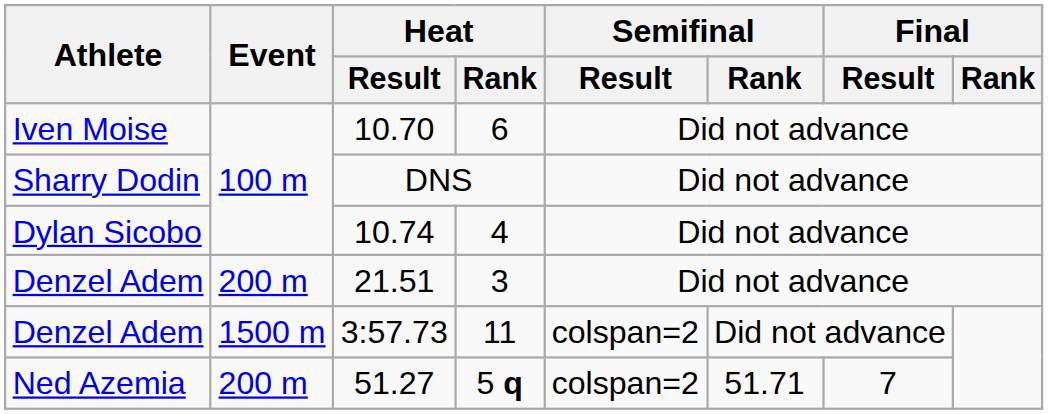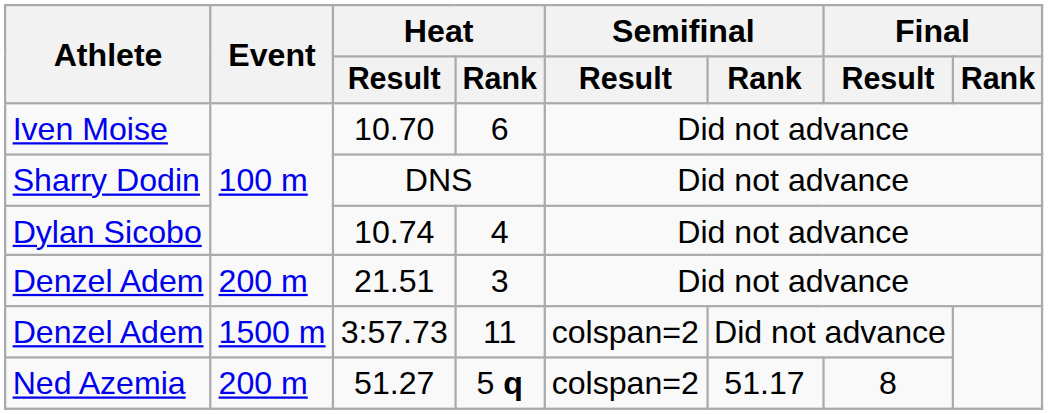(764, 383) 51.71 -> (764, 383) 51.17
(888, 383) 7 -> (888, 383) 8
